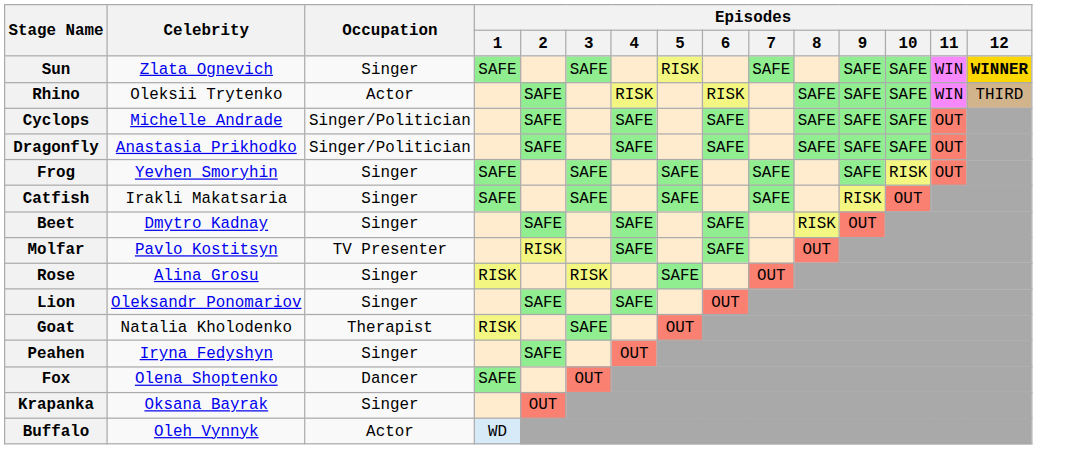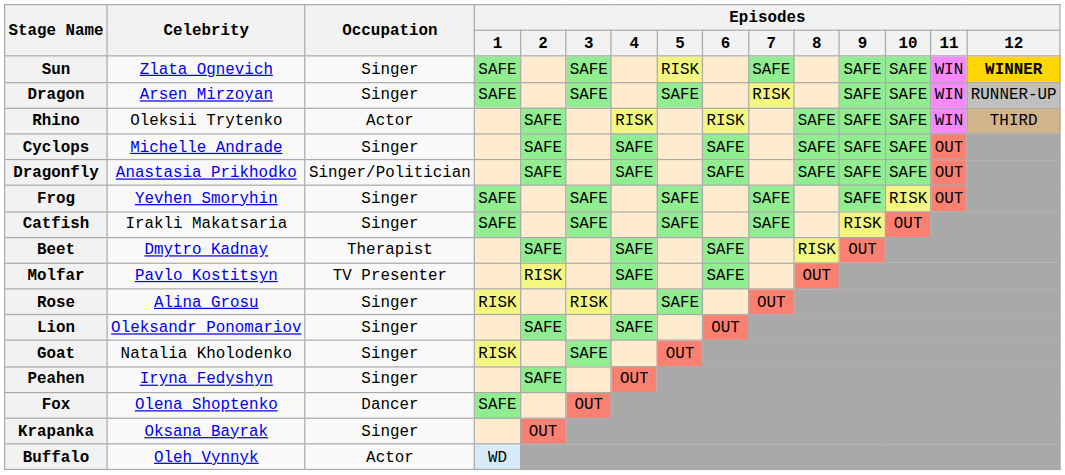+ row: (56, 95)
(390, 121) Singer/Politician -> (390, 147) Singer
(390, 224) Singer -> (390, 250) Therapist
(390, 328) Therapist -> (390, 354) Singer
